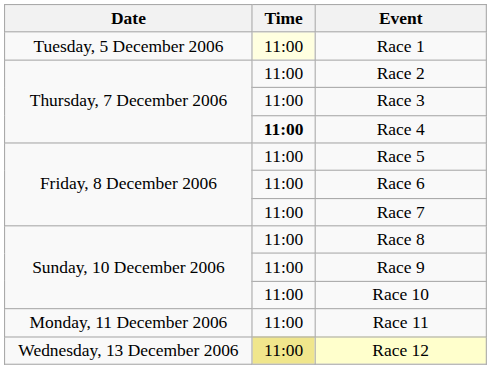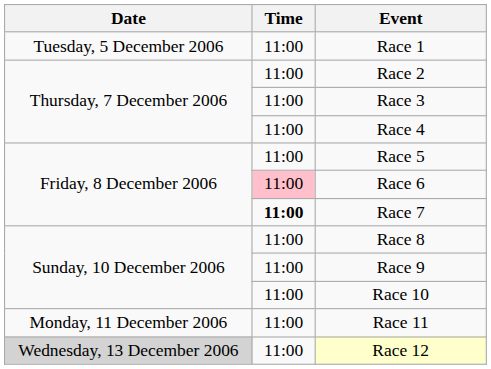(284, 45) lightyellow background -> (284, 45) no background
(284, 128) bold -> (284, 128) normal
(284, 184) no background -> (284, 184) pink background
(284, 211) normal -> (284, 211) bold
(128, 350) no background -> (128, 350) lightgrey background
(284, 350) khaki background -> (284, 350) no background
